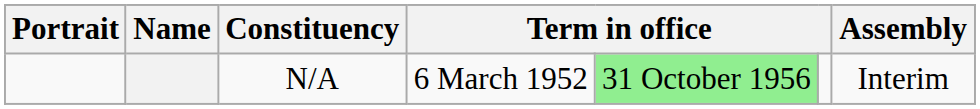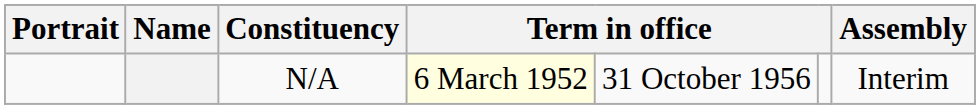(501, 78) no background -> (501, 78) lightyellow background
(706, 78) lightgreen background -> (706, 78) no background
